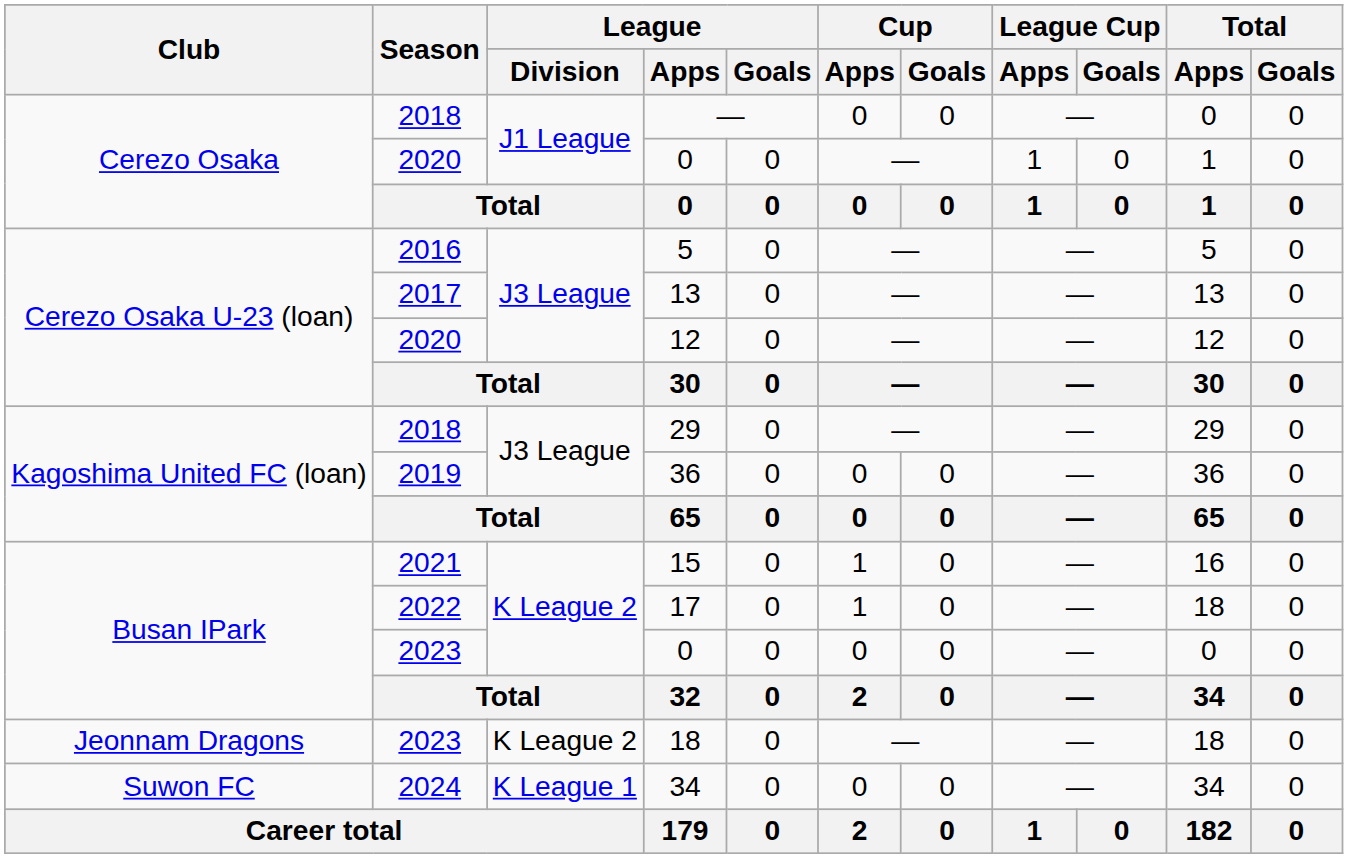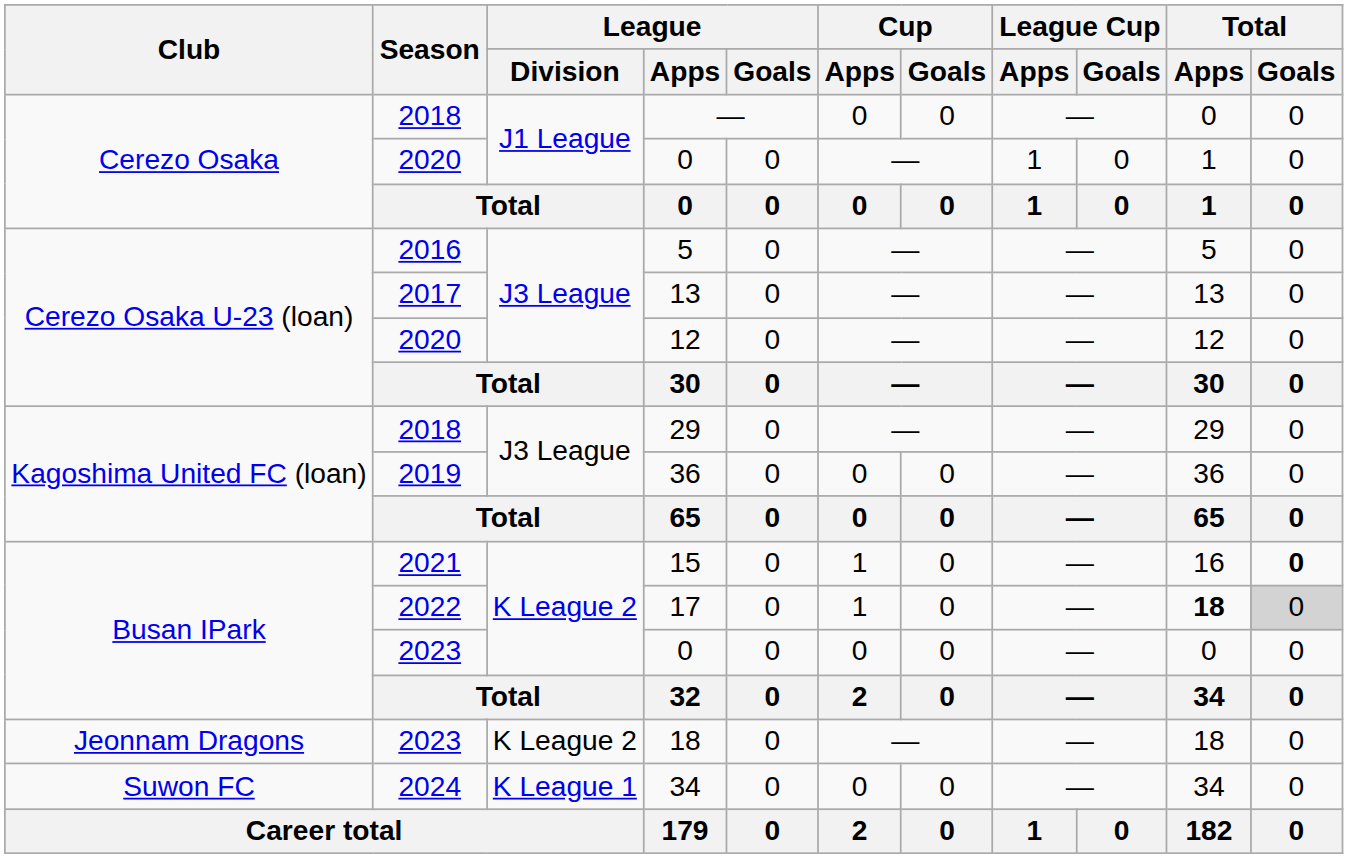(1296, 562) normal -> (1296, 562) bold
(1209, 607) normal -> (1209, 607) bold
(1296, 607) no background -> (1296, 607) lightgrey background
